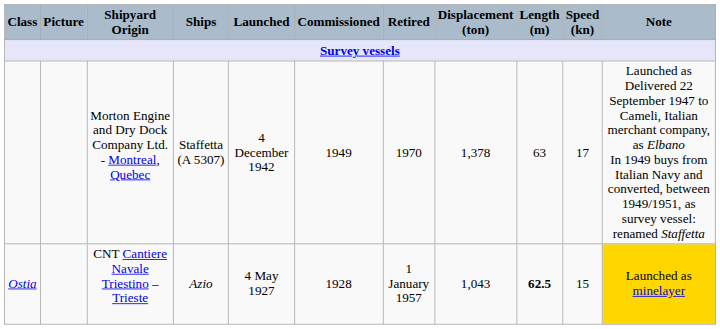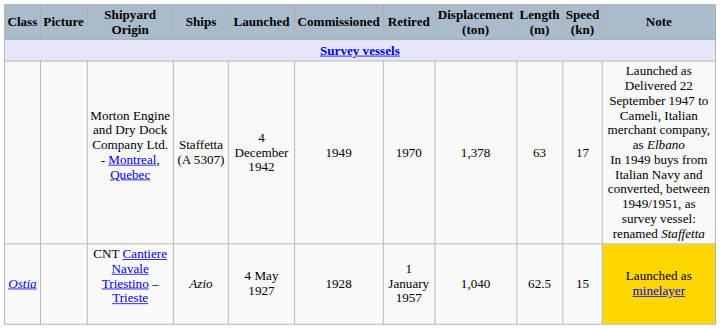(476, 283) 1,043 -> (476, 283) 1,040
(540, 283) bold -> (540, 283) normal
